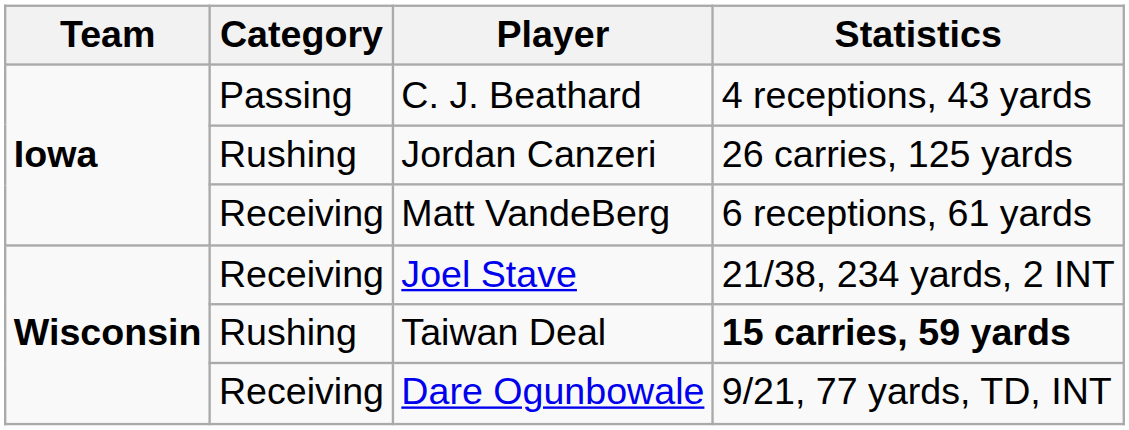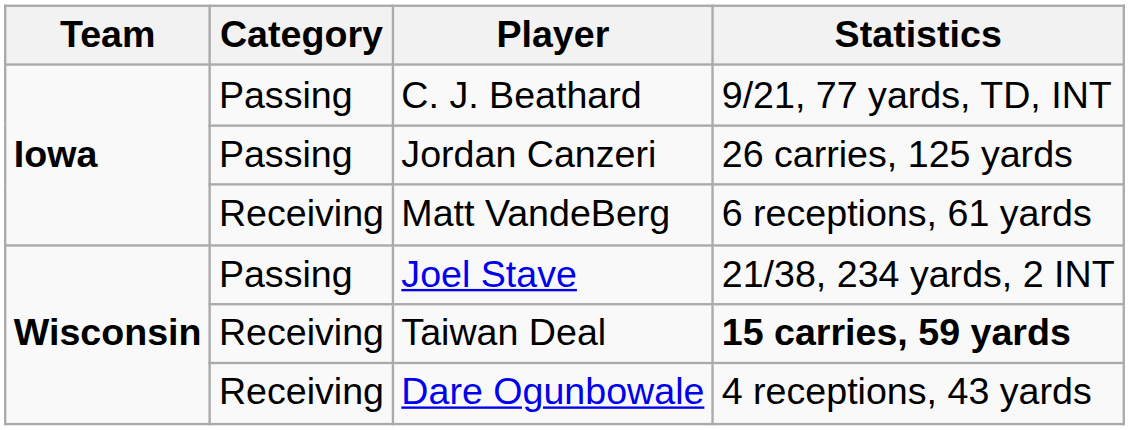(907, 94) 4 receptions, 43 yards -> (917, 94) 9/21, 77 yards, TD, INT
(288, 154) Rushing -> (286, 154) Passing
(301, 273) Receiving -> (286, 273) Passing
(288, 333) Rushing -> (301, 333) Receiving
(917, 392) 9/21, 77 yards, TD, INT -> (907, 392) 4 receptions, 43 yards
